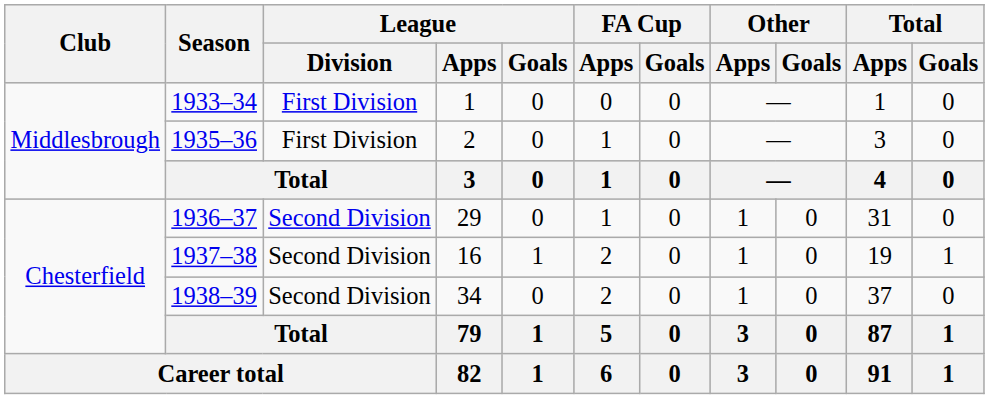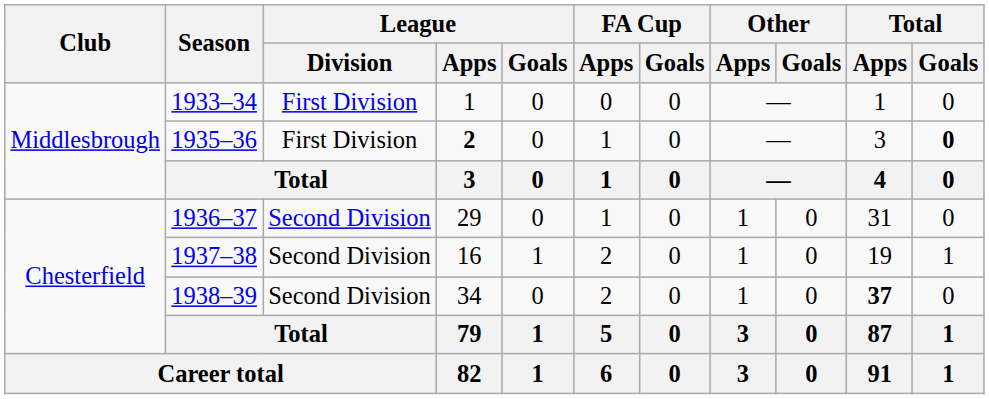(469, 140) normal -> (469, 140) bold
(948, 140) normal -> (948, 140) bold
(880, 295) normal -> (880, 295) bold
